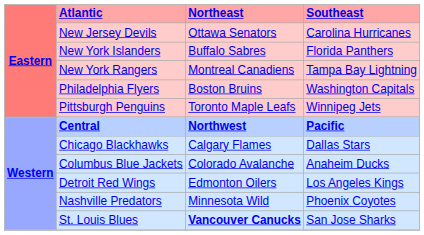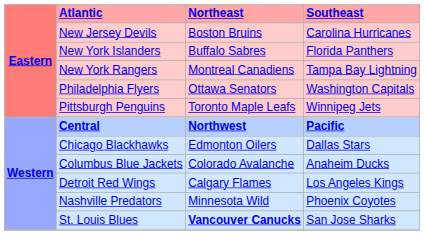(232, 32) Ottawa Senators -> (225, 32) Boston Bruins
(225, 88) Boston Bruins -> (232, 88) Ottawa Senators
(230, 145) Calgary Flames -> (232, 145) Edmonton Oilers
(232, 182) Edmonton Oilers -> (230, 182) Calgary Flames
